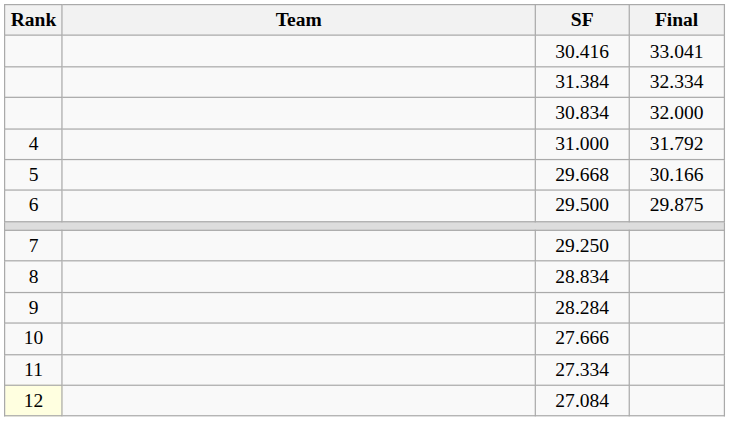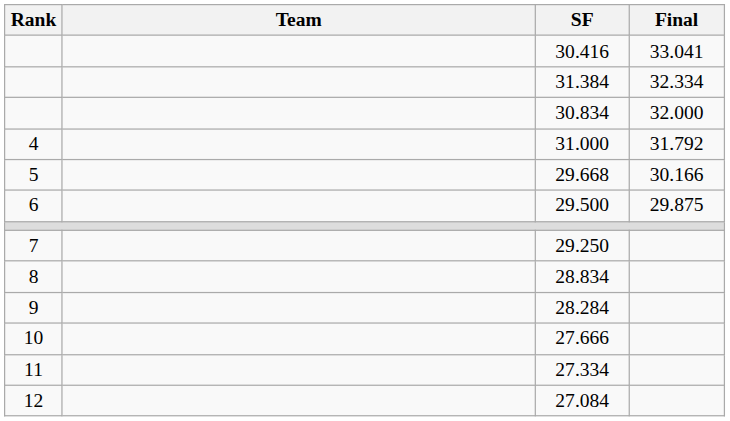(34, 400) lightyellow background -> (34, 400) no background
